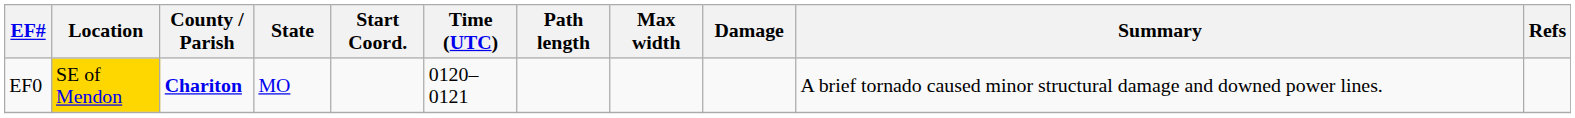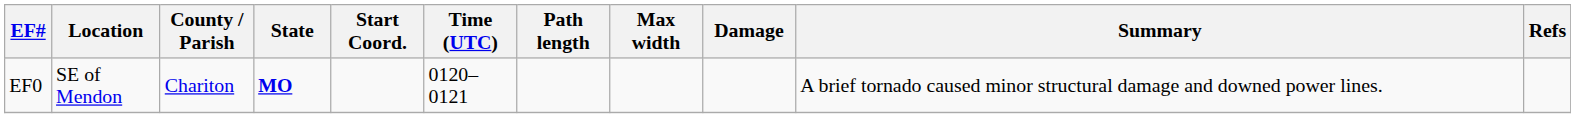(89, 85) gold background -> (89, 85) no background
(203, 85) bold -> (199, 85) normal
(274, 85) normal -> (275, 85) bold
